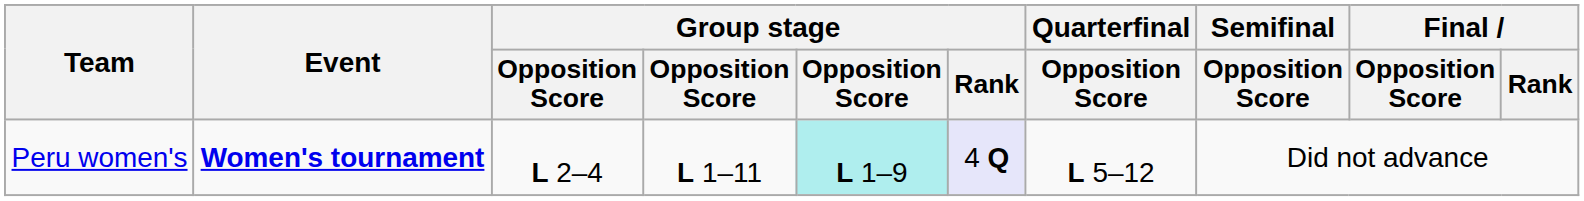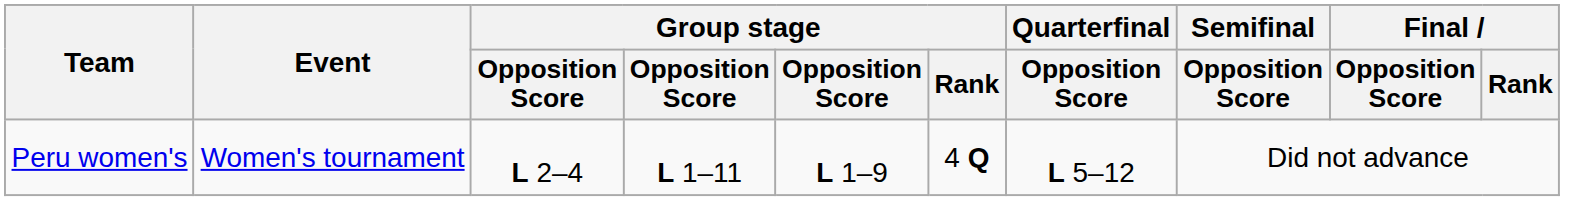(343, 158) bold -> (333, 158) normal
(872, 173) paleturquoise background -> (852, 173) no background
(987, 158) lavender background -> (967, 158) no background
